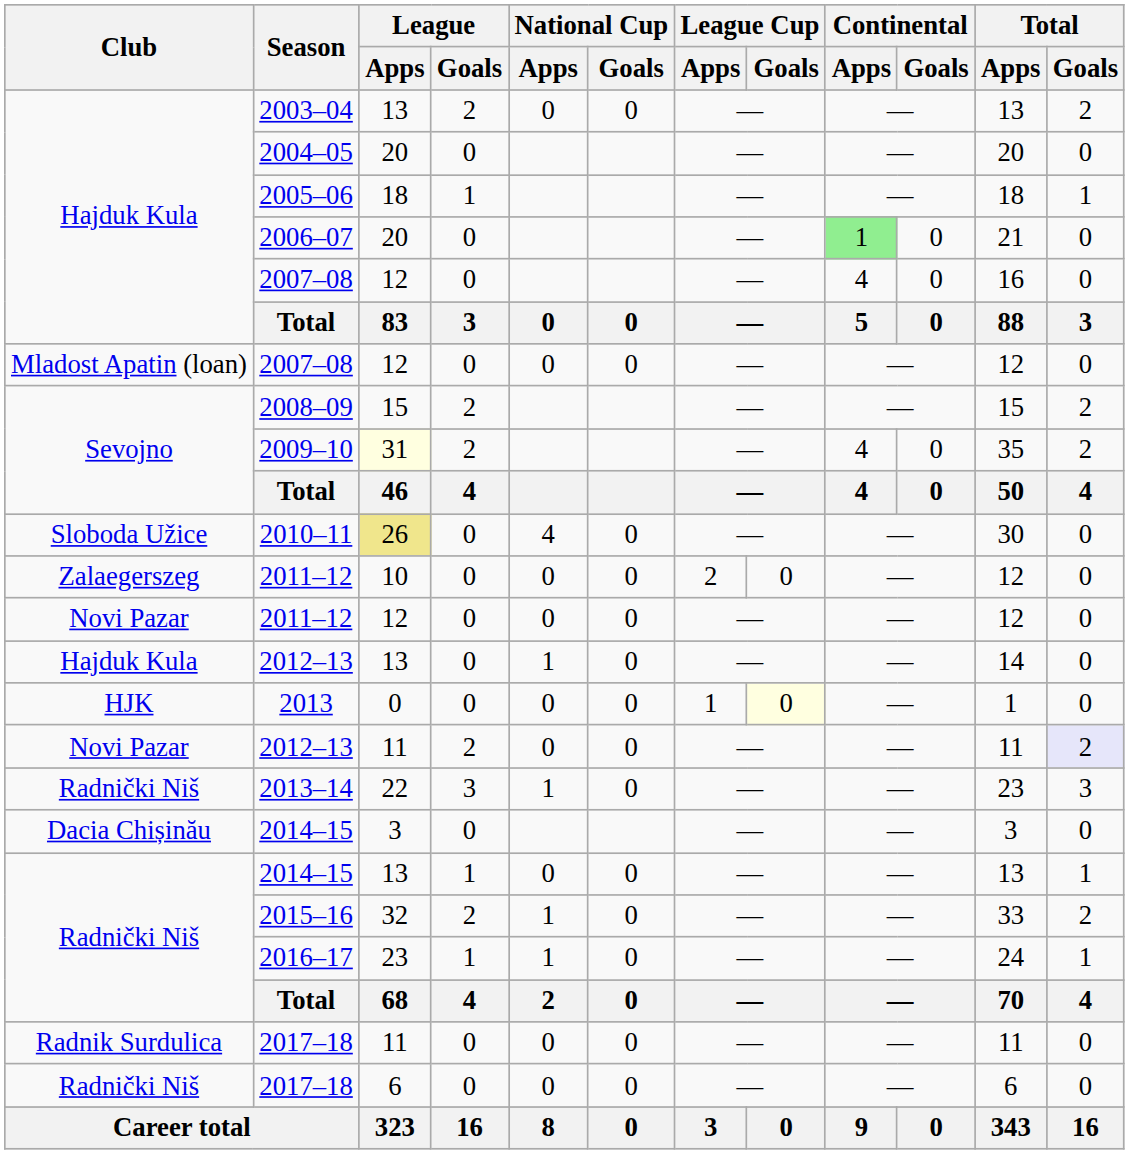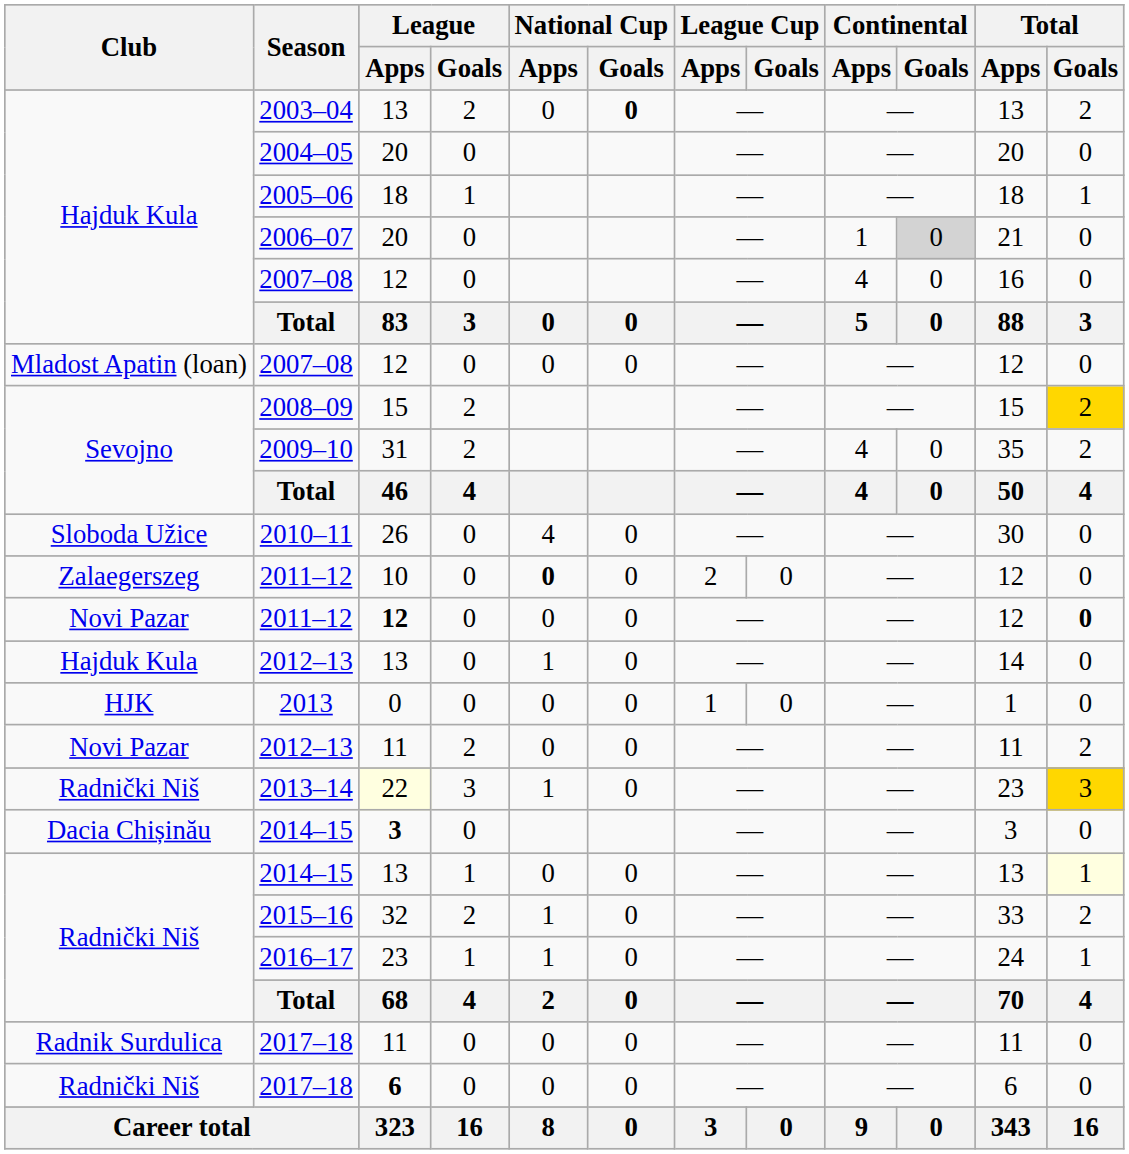(631, 110) normal -> (631, 110) bold
(861, 237) lightgreen background -> (861, 237) no background
(936, 237) no background -> (936, 237) lightgrey background
(1085, 407) no background -> (1085, 407) gold background
(395, 449) lightyellow background -> (395, 449) no background
(395, 534) khaki background -> (395, 534) no background
(548, 576) normal -> (548, 576) bold
(395, 618) normal -> (395, 618) bold
(1085, 618) normal -> (1085, 618) bold
(786, 703) lightyellow background -> (786, 703) no background
(1085, 746) lavender background -> (1085, 746) no background
(395, 788) no background -> (395, 788) lightyellow background
(1085, 788) no background -> (1085, 788) gold background
(395, 830) normal -> (395, 830) bold
(1085, 873) no background -> (1085, 873) lightyellow background
(395, 1085) normal -> (395, 1085) bold
